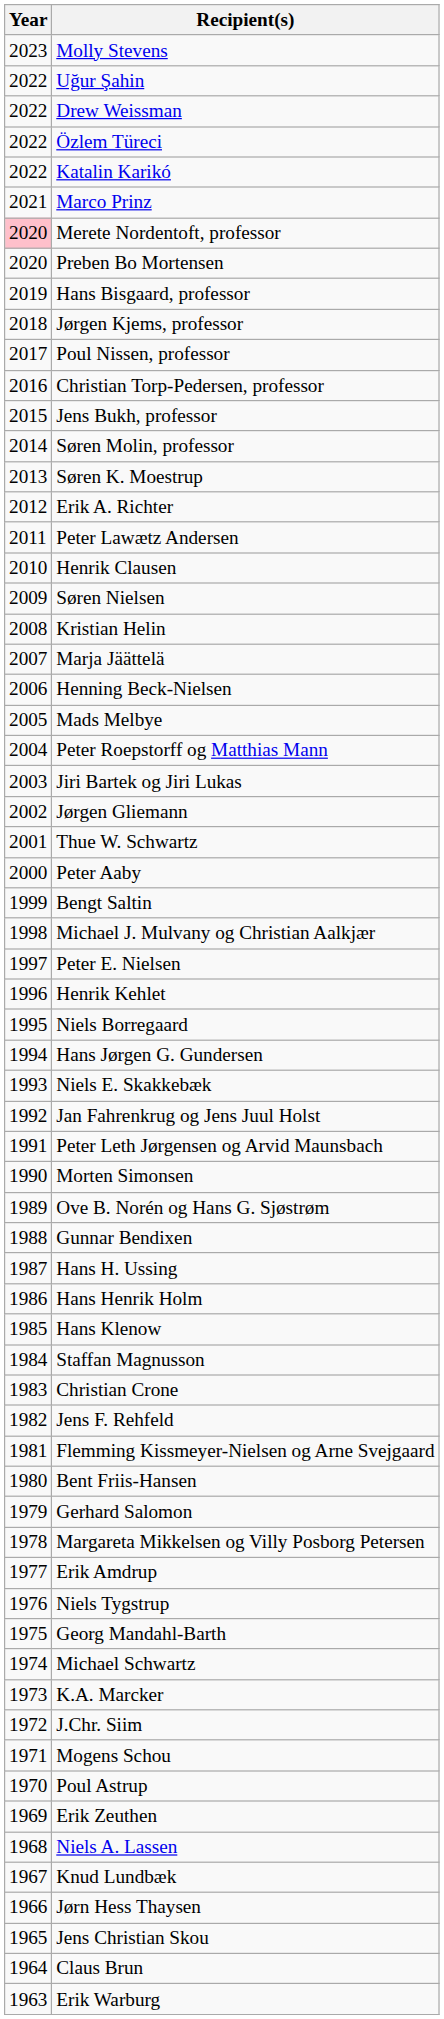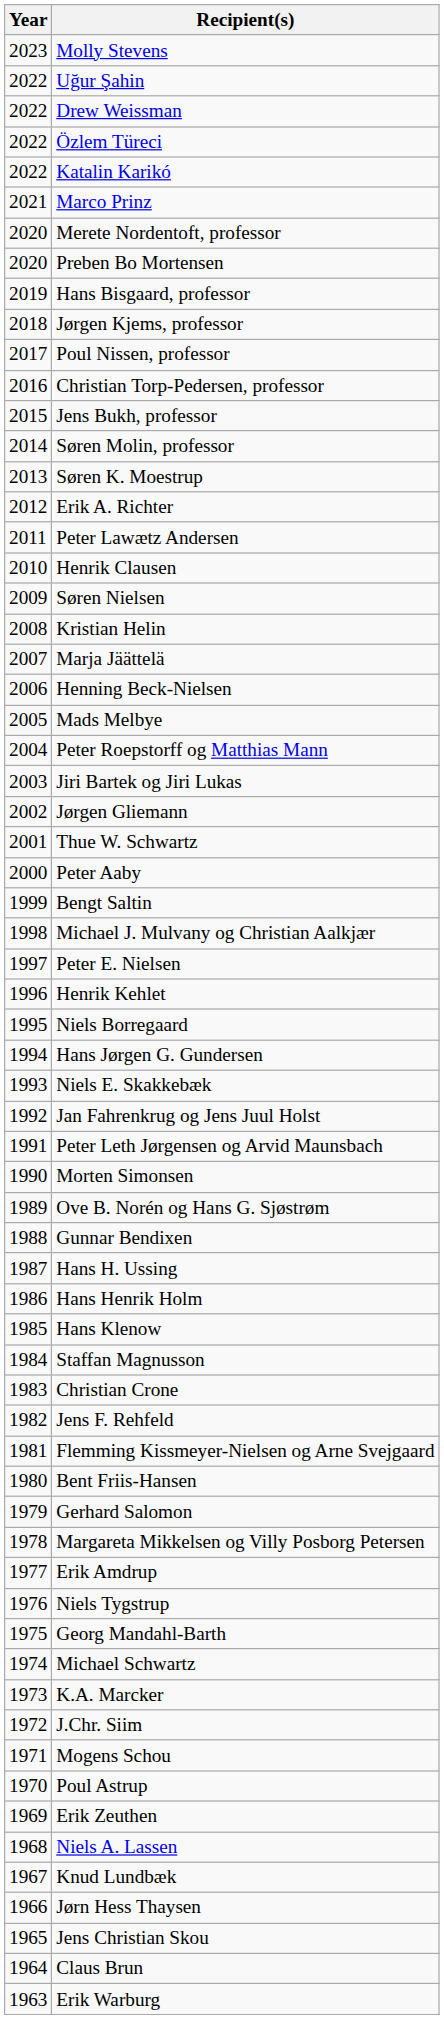(28, 232) pink background -> (28, 232) no background
